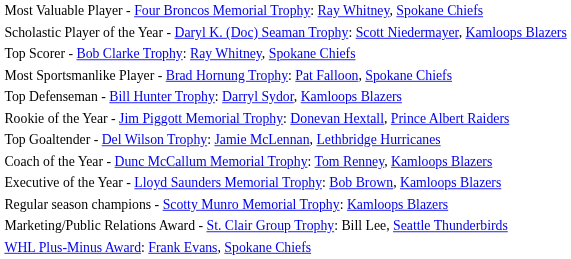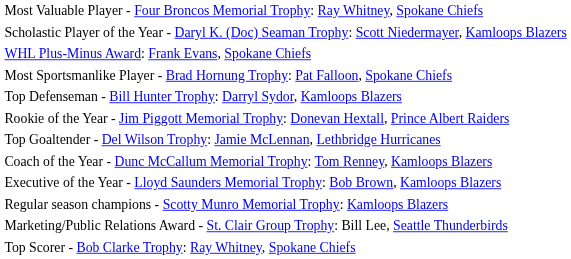(180, 54) Top Scorer - Bob Clarke Trophy: Ray Whitney, Spokane Chiefs -> (158, 54) WHL Plus-Minus Award: Frank Evans, Spokane Chiefs
(158, 247) WHL Plus-Minus Award: Frank Evans, Spokane Chiefs -> (180, 247) Top Scorer - Bob Clarke Trophy: Ray Whitney, Spokane Chiefs
